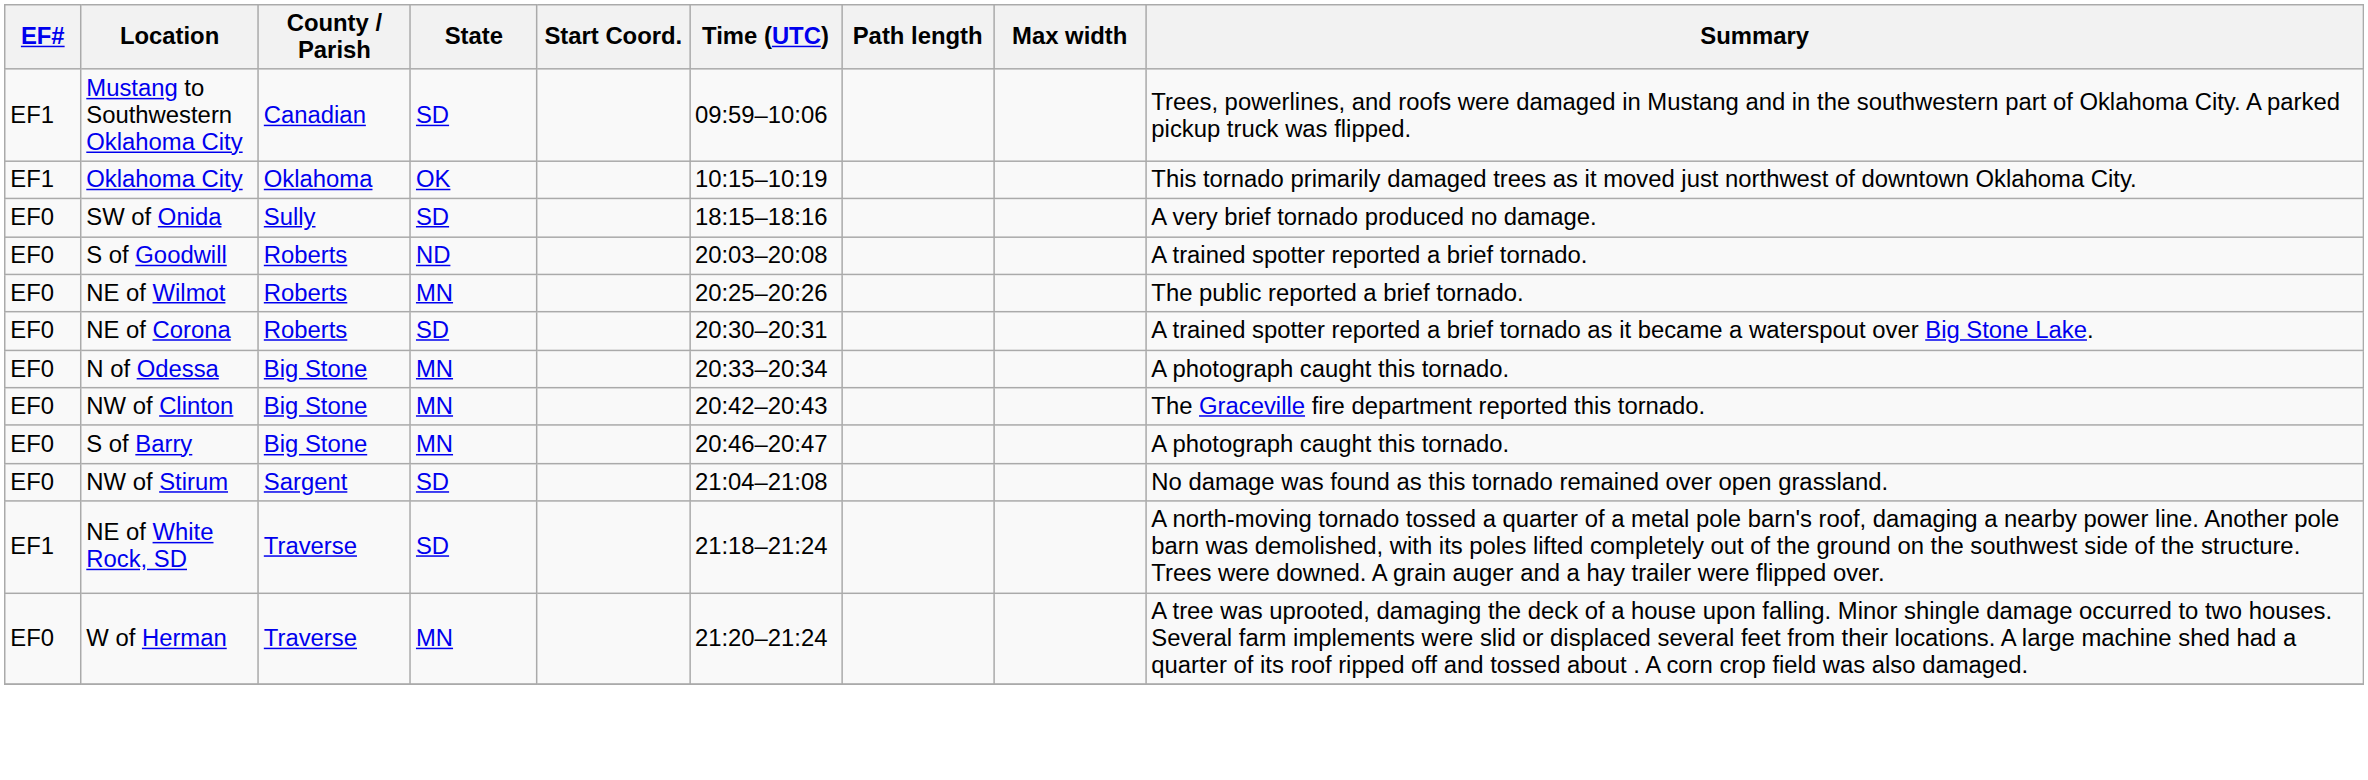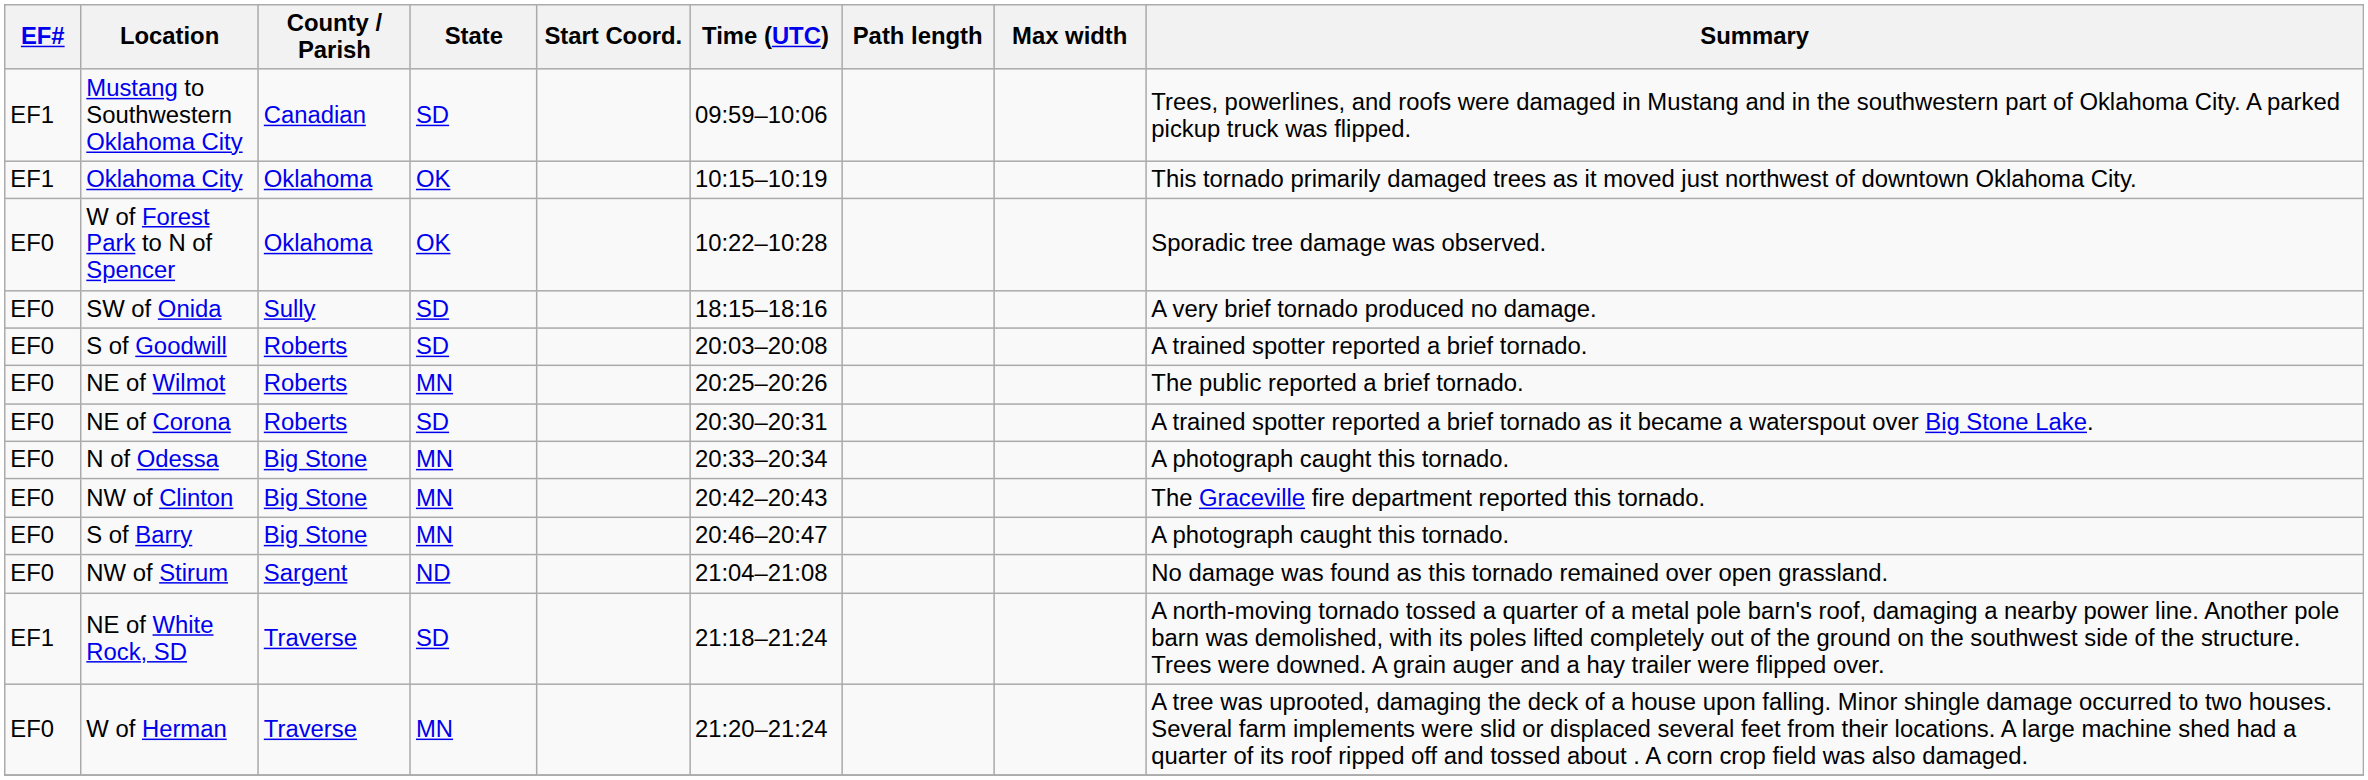+ row: (149, 244)
(433, 255) ND -> (433, 346) SD
(433, 481) SD -> (433, 573) ND
